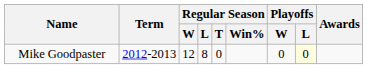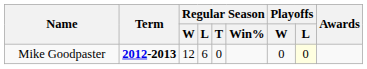(149, 53) normal -> (149, 53) bold
(205, 53) 8 -> (205, 53) 6
